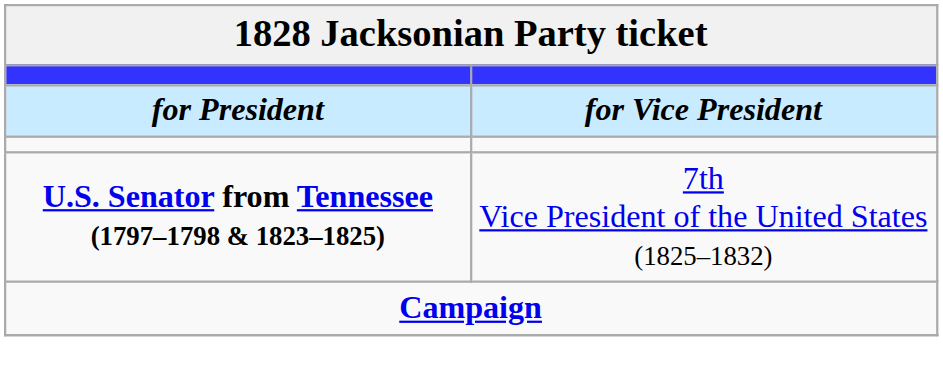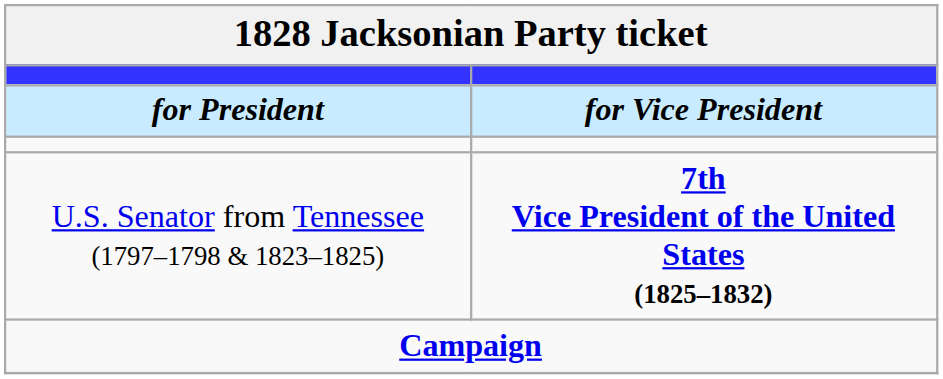(238, 216) bold -> (238, 235) normal
(703, 216) normal -> (703, 235) bold
